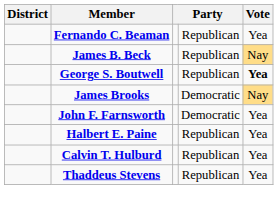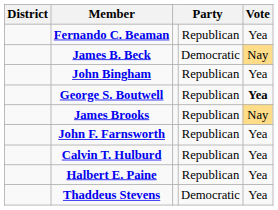(210, 54) Republican -> (210, 54) Democratic
+ row: (112, 74)
(210, 94) Democratic -> (210, 114) Republican
(210, 114) Democratic -> (210, 134) Republican
rows swapped: (112, 134) <-> (112, 154)
(210, 174) Republican -> (210, 194) Democratic
